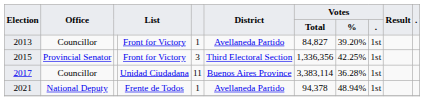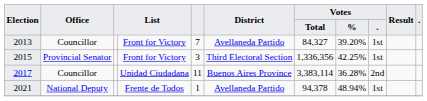(198, 42) 1 -> (198, 42) 7
(315, 42) 84,827 -> (315, 42) 84,327
(376, 73) 1st -> (377, 73) 2nd
